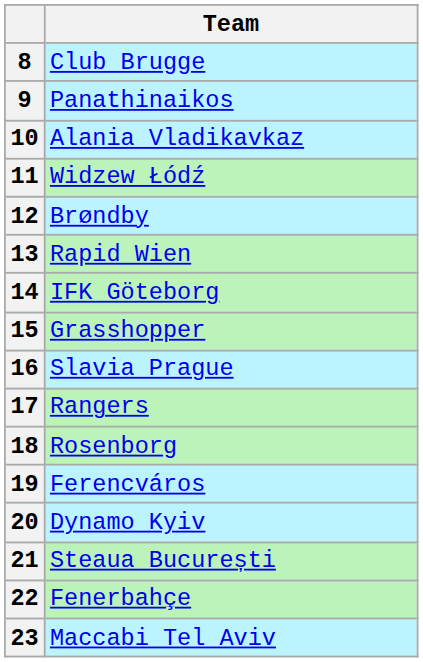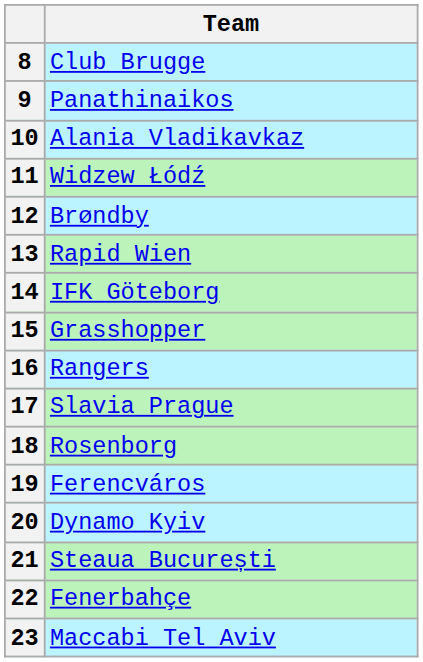(142, 369) Slavia Prague -> (99, 369) Rangers
(99, 408) Rangers -> (142, 408) Slavia Prague
